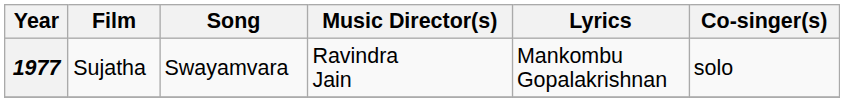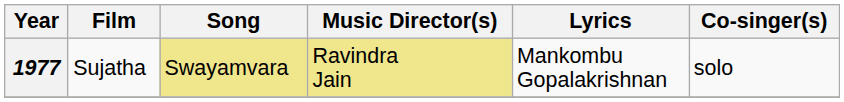(226, 67) no background -> (226, 67) khaki background
(355, 67) no background -> (355, 67) khaki background
